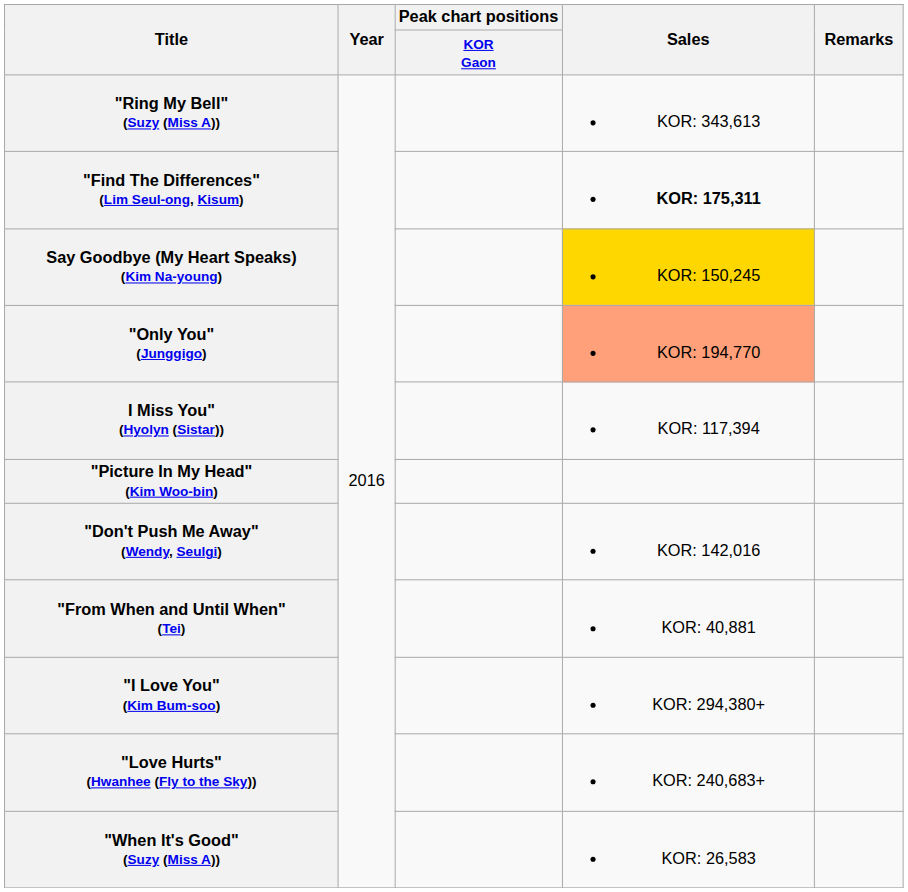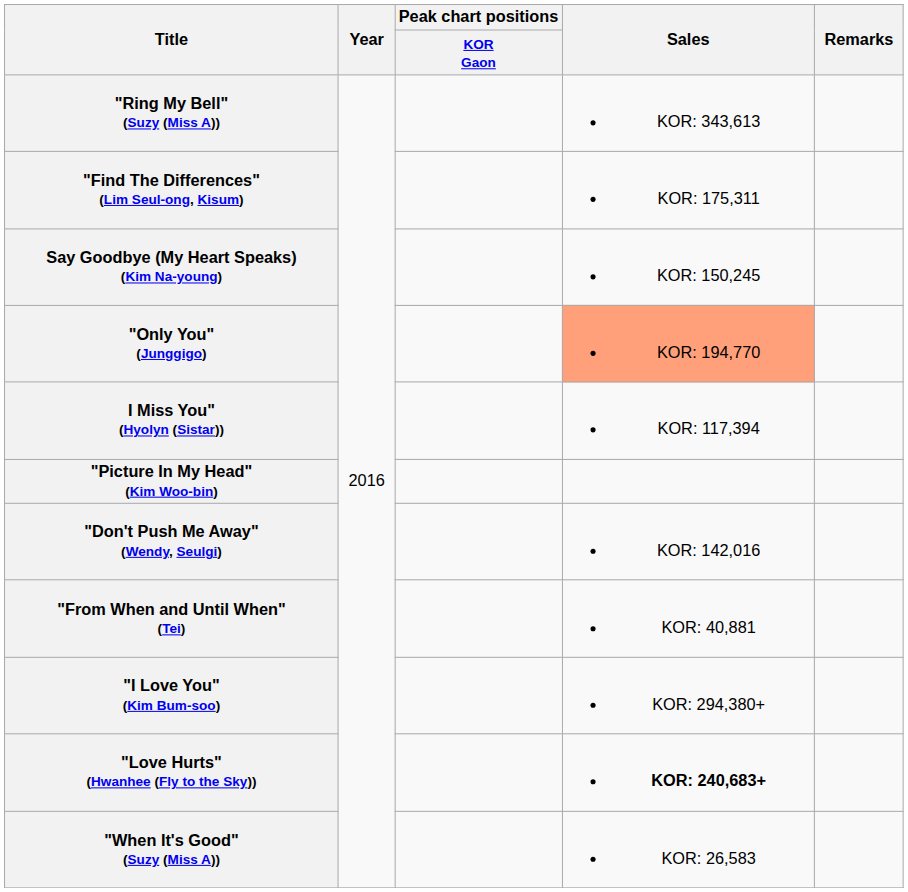(688, 199) bold -> (688, 199) normal
(688, 276) gold background -> (688, 276) no background
(688, 782) normal -> (688, 782) bold
